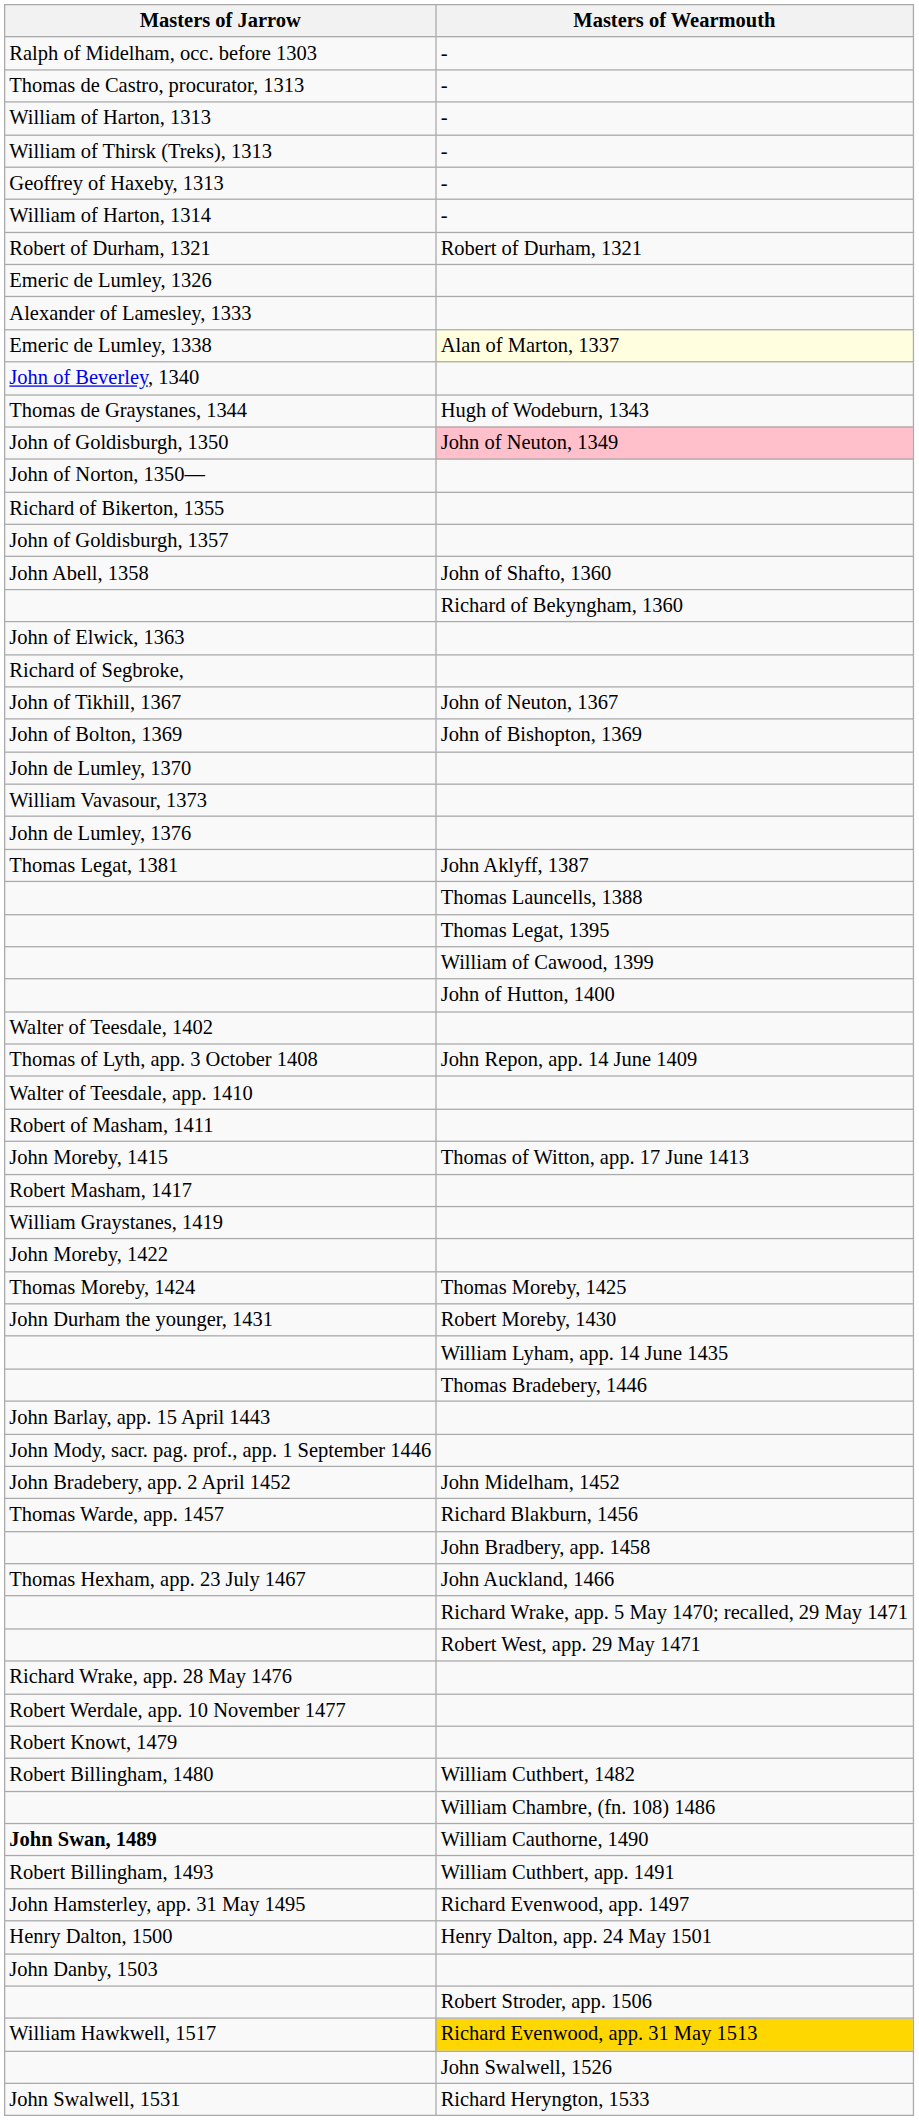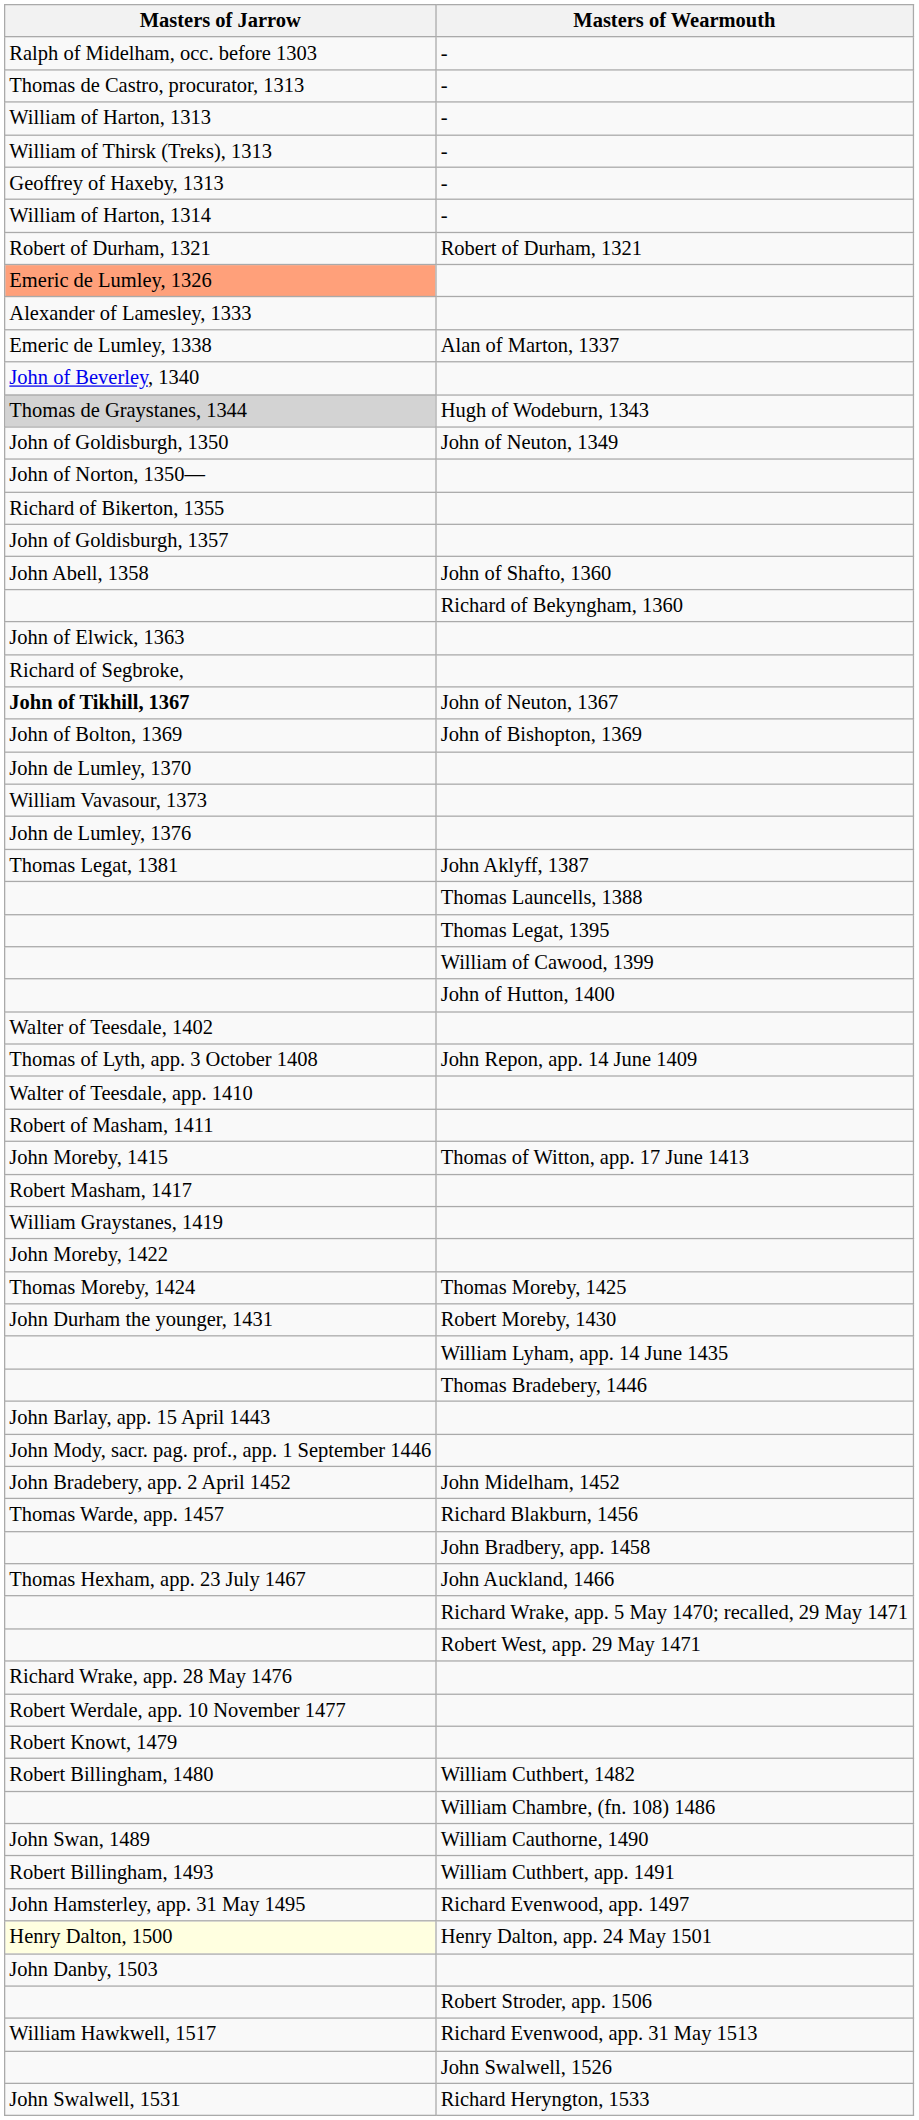(110, 280) no background -> (110, 280) lightsalmon background
(530, 345) lightyellow background -> (530, 345) no background
(128, 410) no background -> (128, 410) lightgrey background
(529, 442) pink background -> (529, 442) no background
(95, 702) normal -> (99, 702) bold
(83, 1839) bold -> (80, 1839) normal
(91, 1937) no background -> (91, 1937) lightyellow background
(599, 2034) gold background -> (599, 2034) no background
